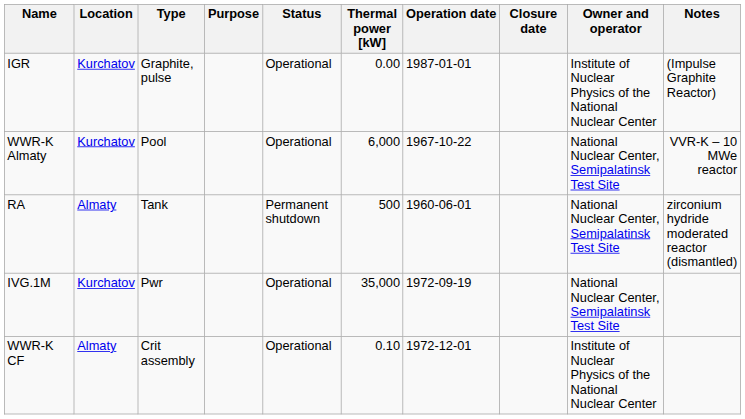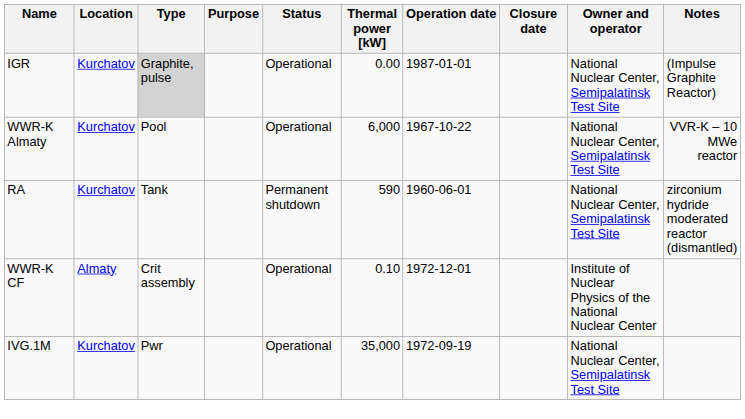(167, 70) no background -> (167, 70) lightgrey background
(614, 92) Institute of Nuclear Physics of the National Nuclear Center -> (615, 85) National Nuclear Center, Semipalatinsk Test Site
(97, 205) Almaty -> (106, 190) Kurchatov
(389, 205) 500 -> (389, 190) 590
rows swapped: (29, 283) <-> (30, 353)
